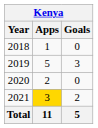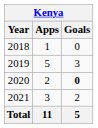(77, 81) normal -> (77, 81) bold
(47, 98) gold background -> (47, 98) no background
